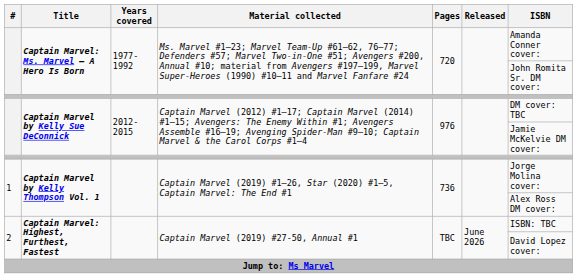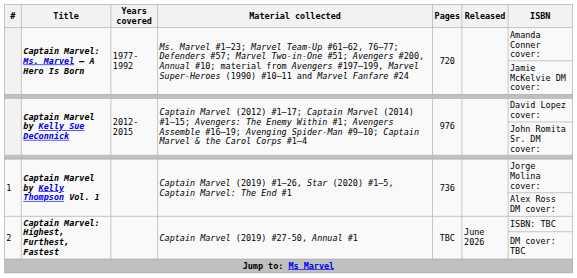(538, 78) John Romita Sr. DM cover: -> (538, 78) Jamie McKelvie DM cover:
(533, 110) DM cover: TBC -> (538, 110) David Lopez cover:
(538, 139) Jamie McKelvie DM cover: -> (538, 139) John Romita Sr. DM cover:
(538, 245) David Lopez cover: -> (533, 245) DM cover: TBC
